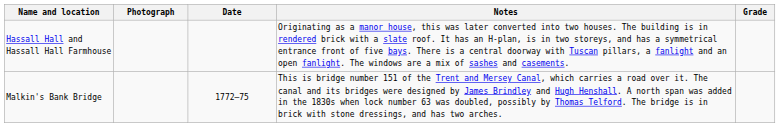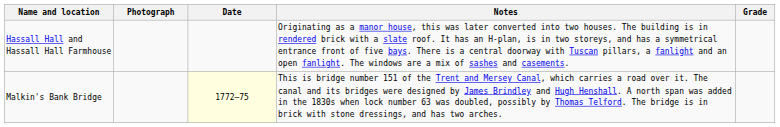(232, 97) no background -> (232, 97) lightyellow background
